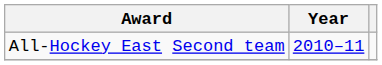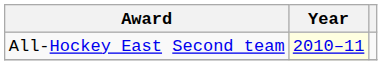(329, 46) no background -> (329, 46) lightyellow background
